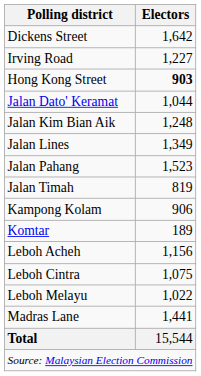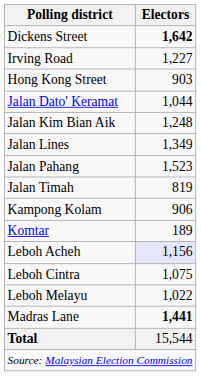(177, 36) normal -> (177, 36) bold
(182, 79) bold -> (182, 79) normal
(177, 252) no background -> (177, 252) lavender background
(177, 317) normal -> (177, 317) bold
